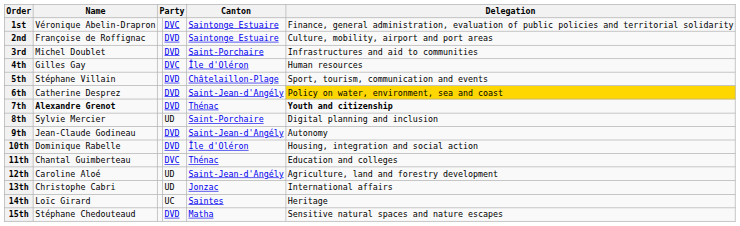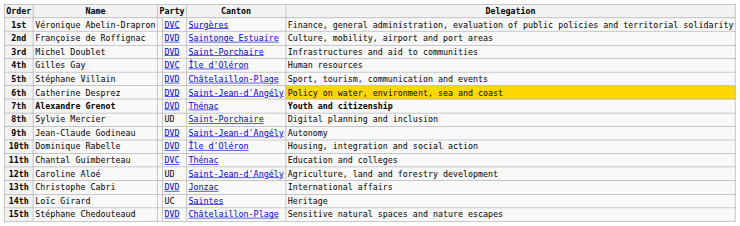(234, 25) Saintonge Estuaire -> (209, 25) Surgères
(169, 187) UD -> (172, 187) DVD
(201, 214) Matha -> (234, 214) Châtelaillon-Plage
